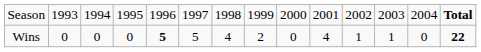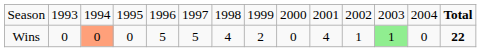(97, 36) no background -> (97, 36) lightsalmon background
(163, 36) bold -> (163, 36) normal
(391, 36) no background -> (391, 36) lightgreen background
